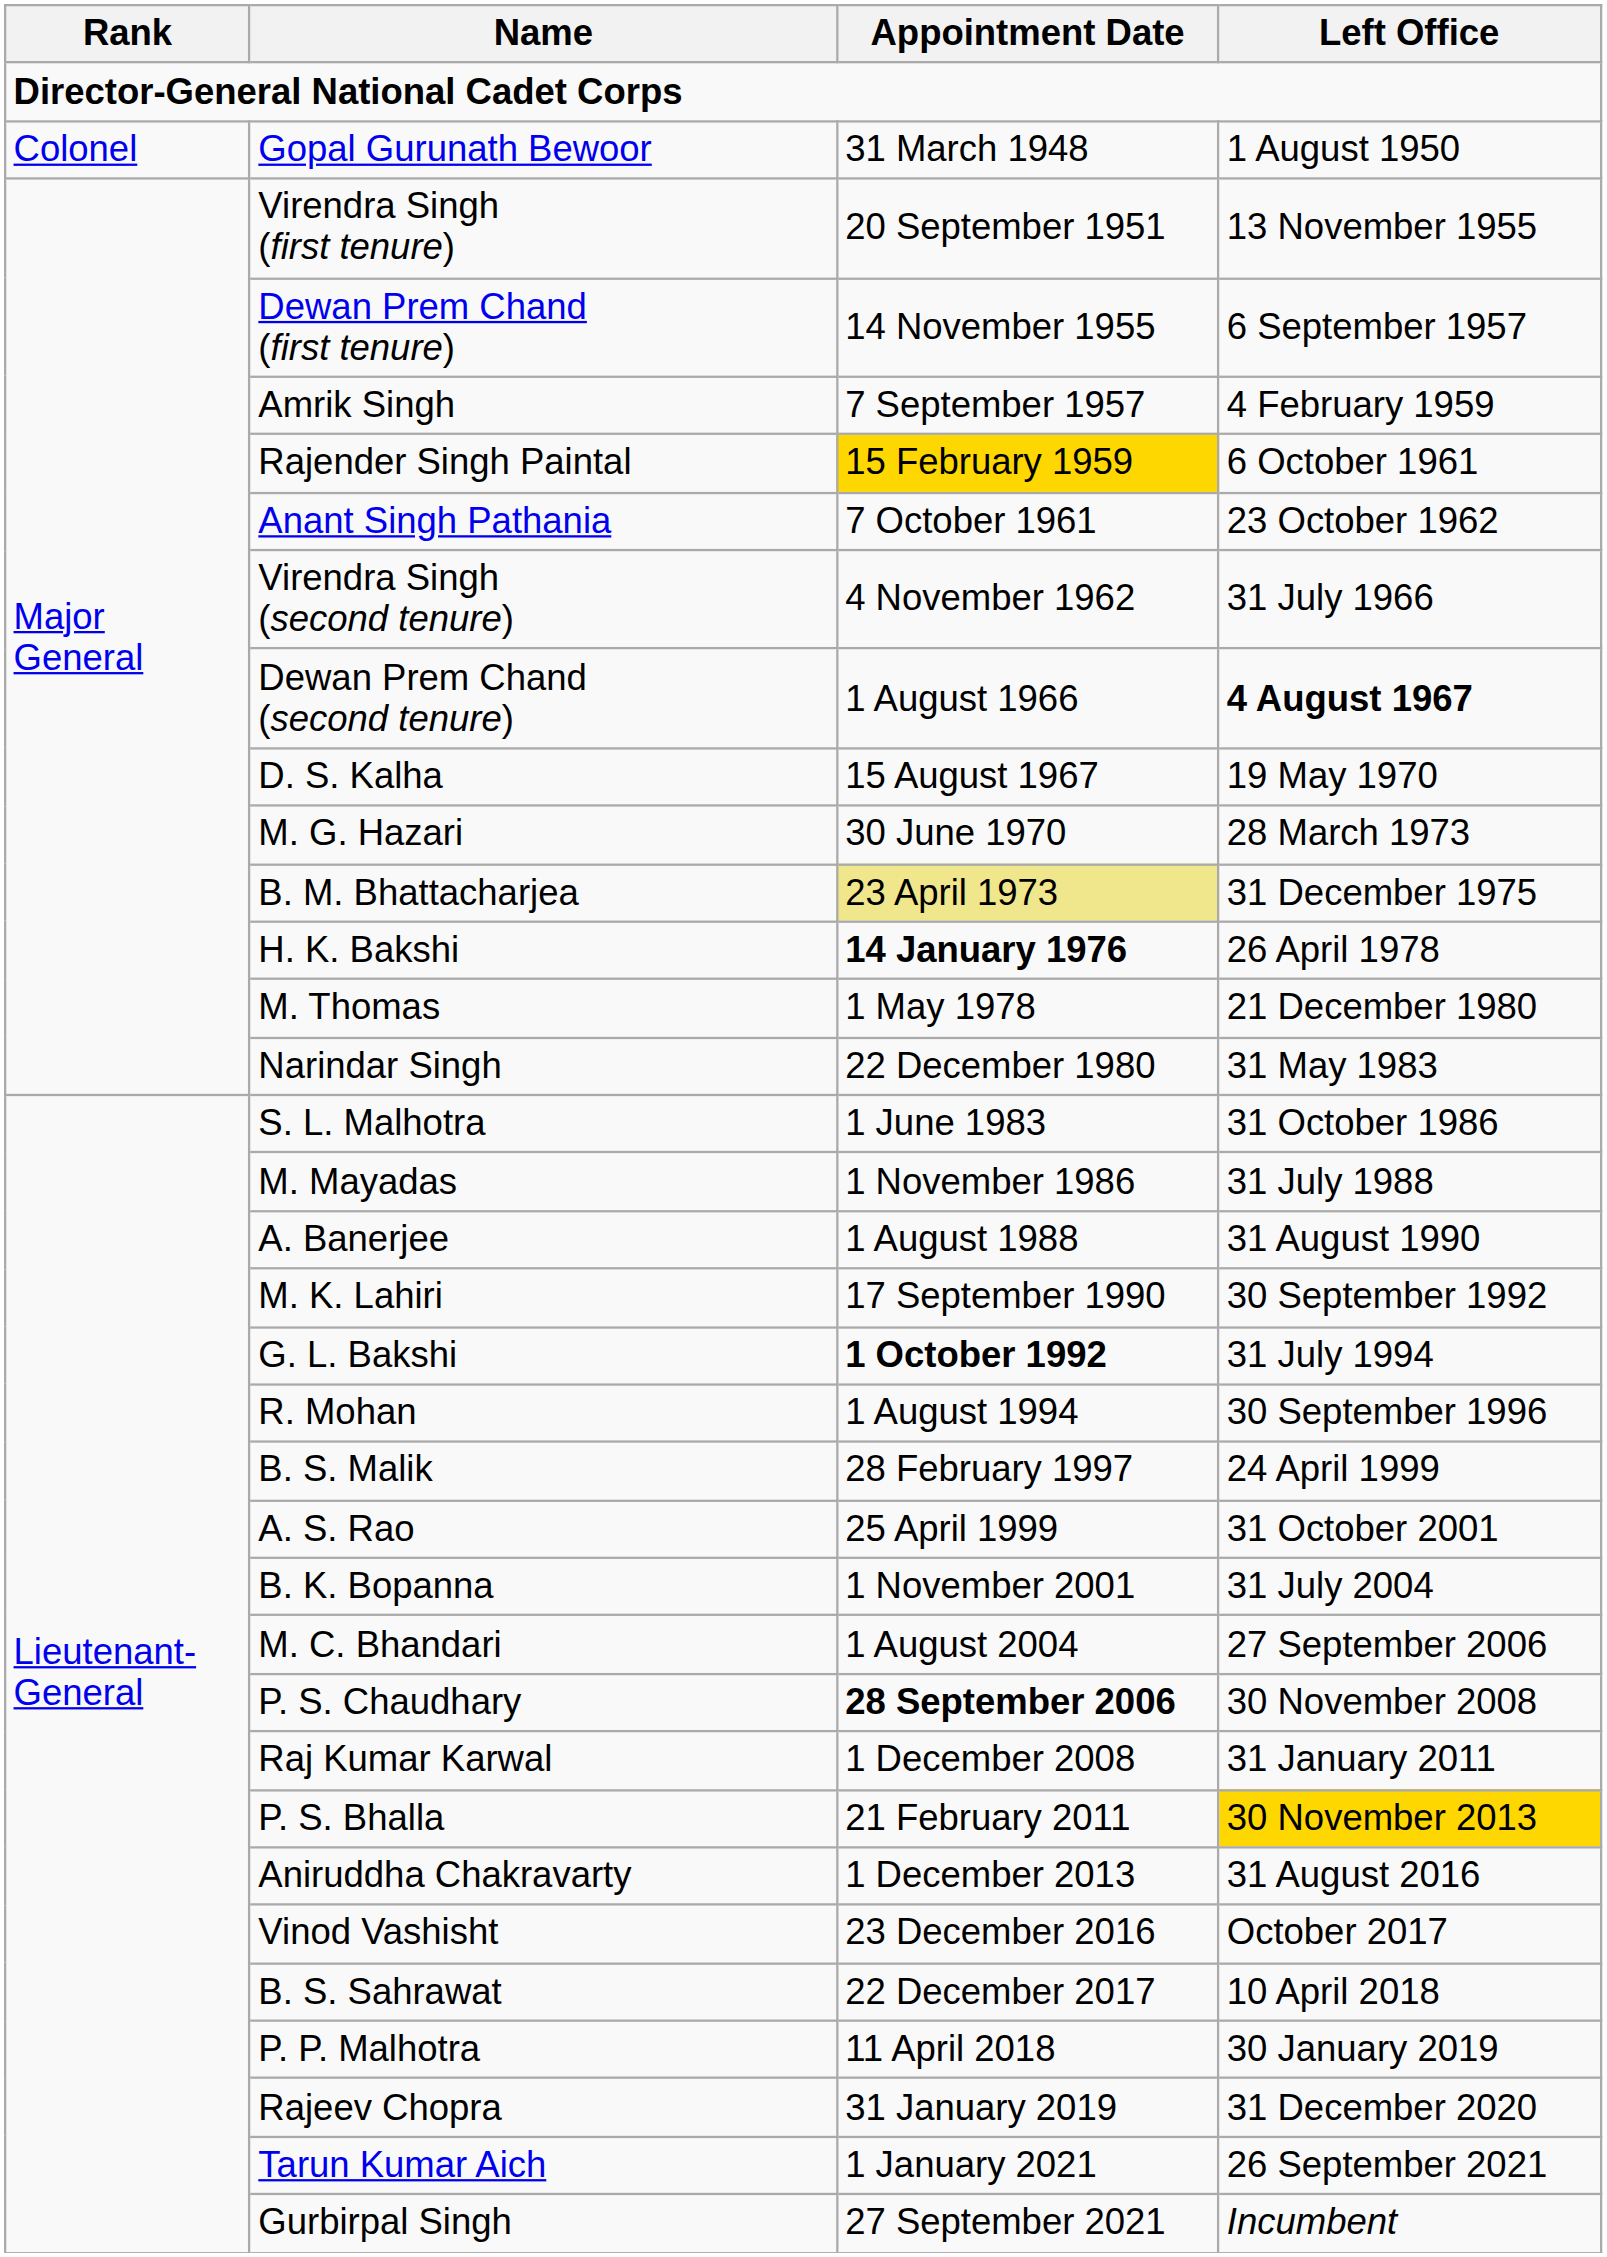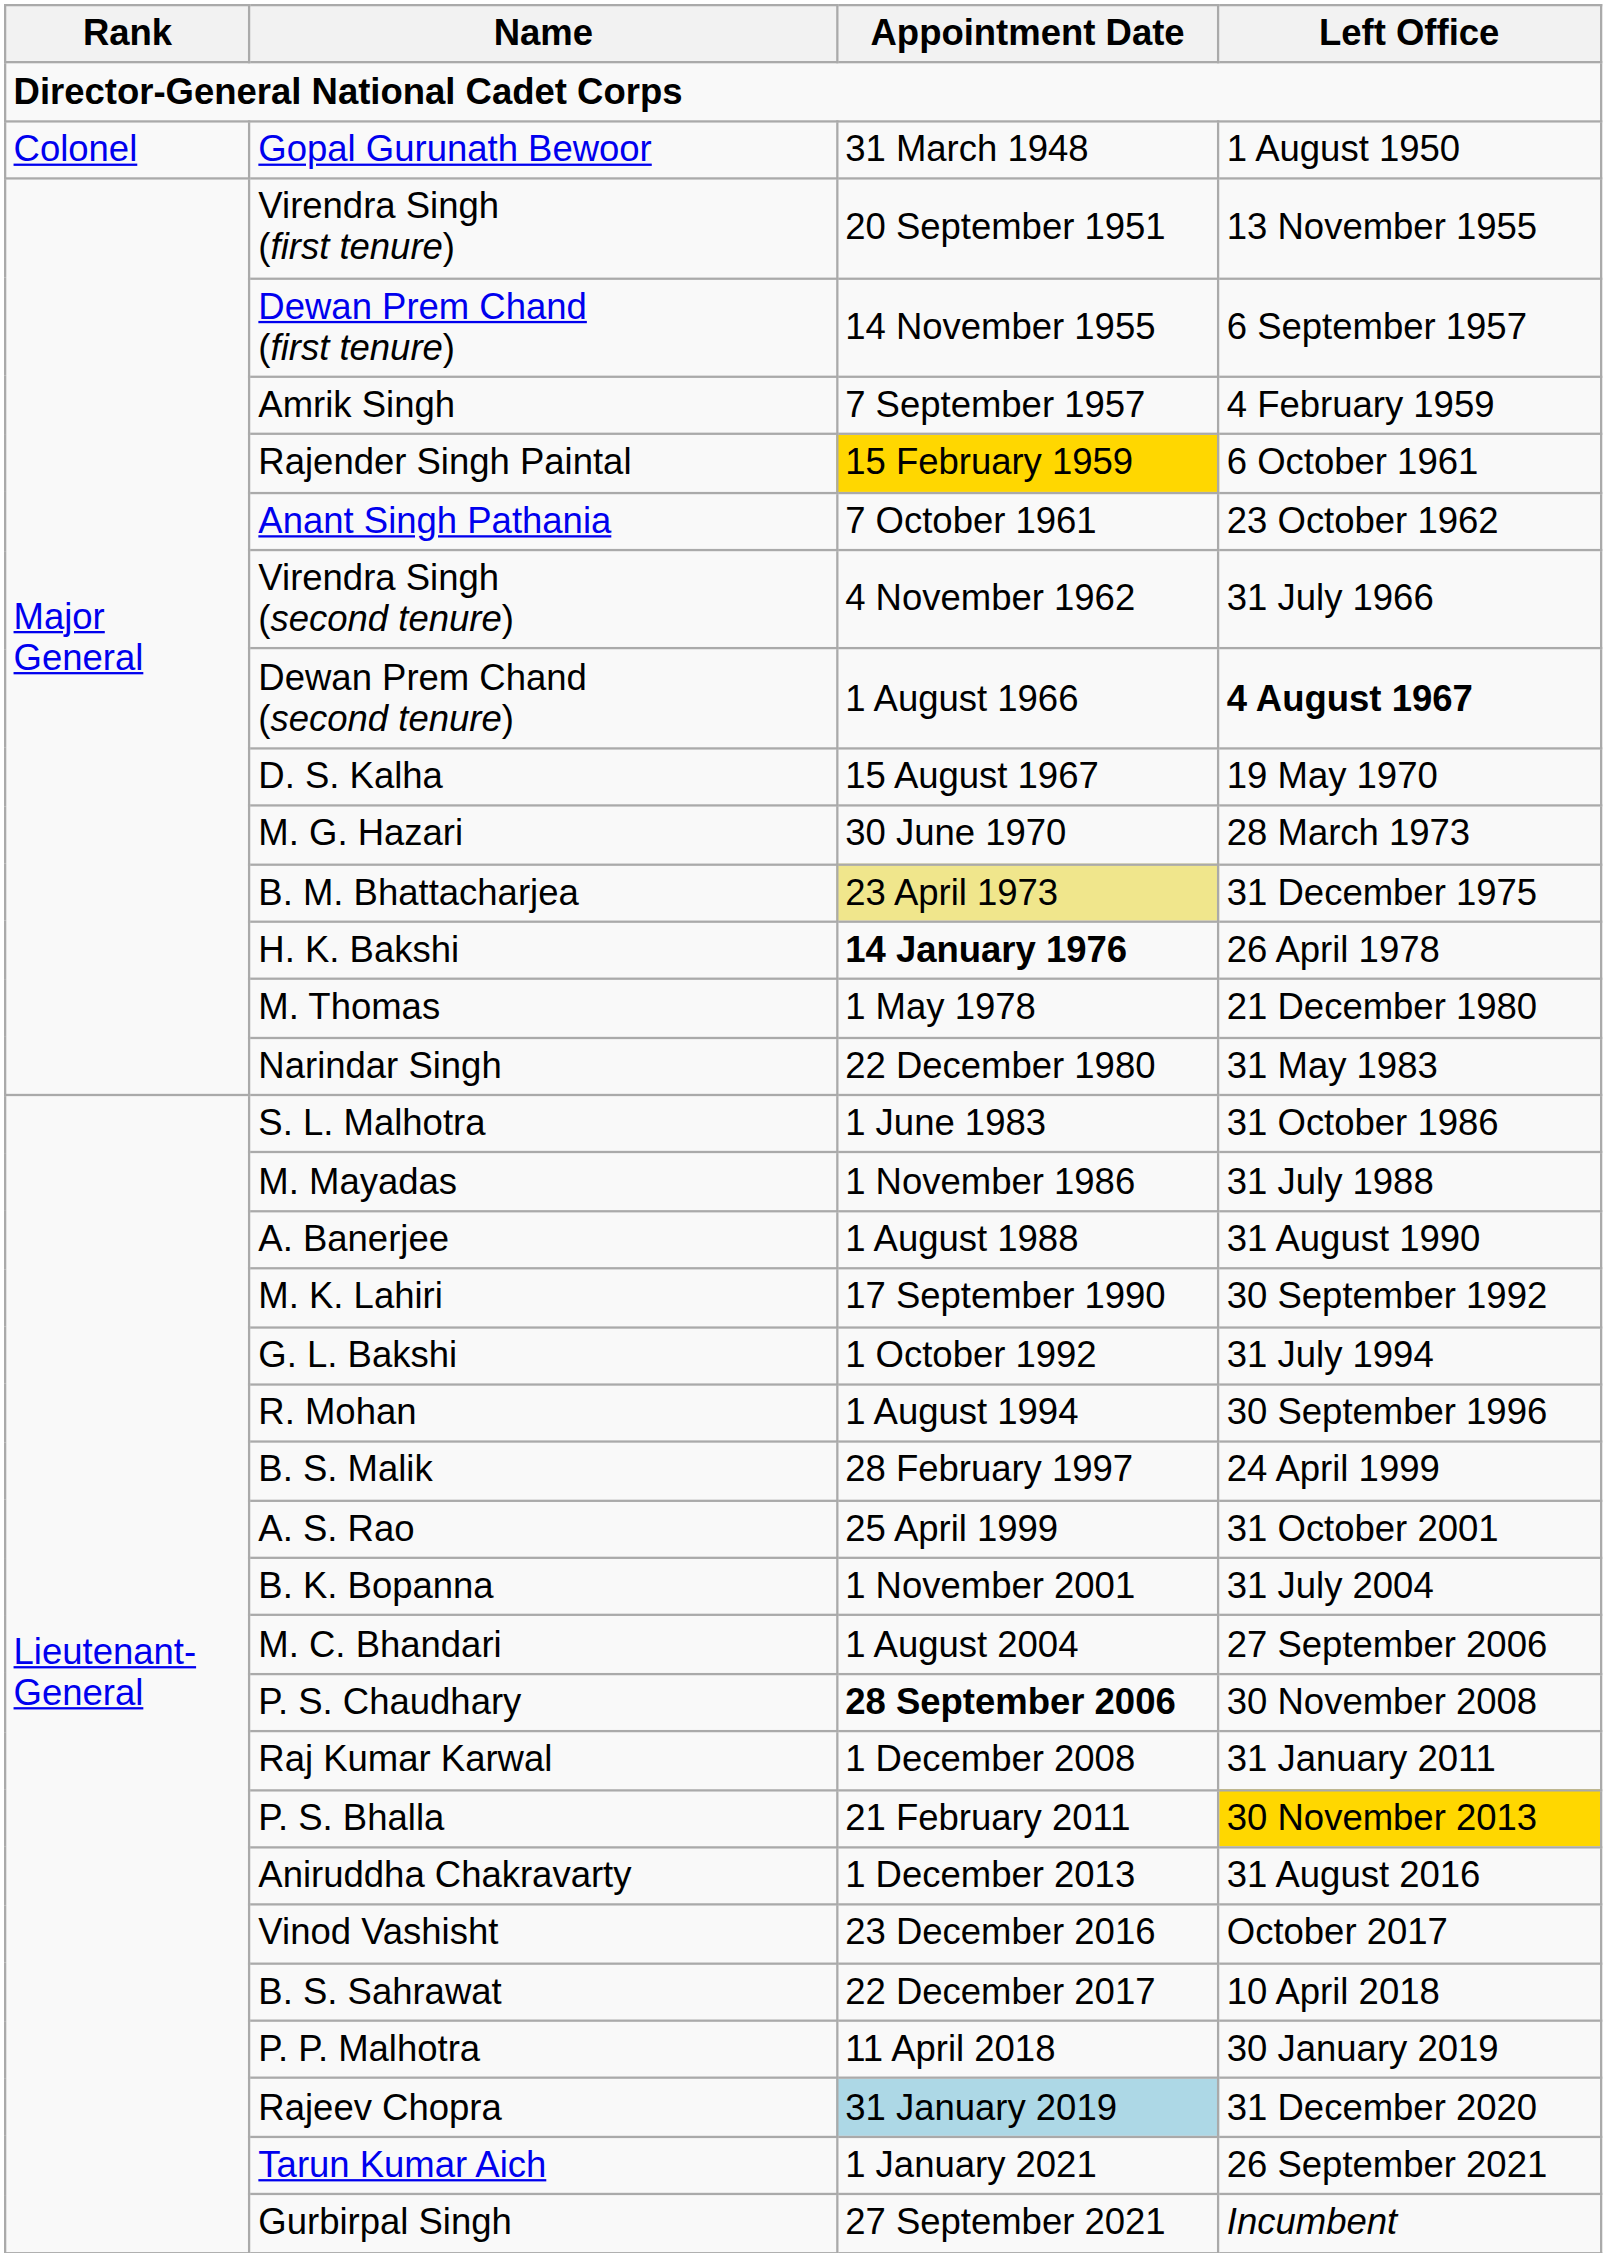(976, 1354) bold -> (971, 1354) normal
(981, 2106) no background -> (981, 2106) lightblue background
